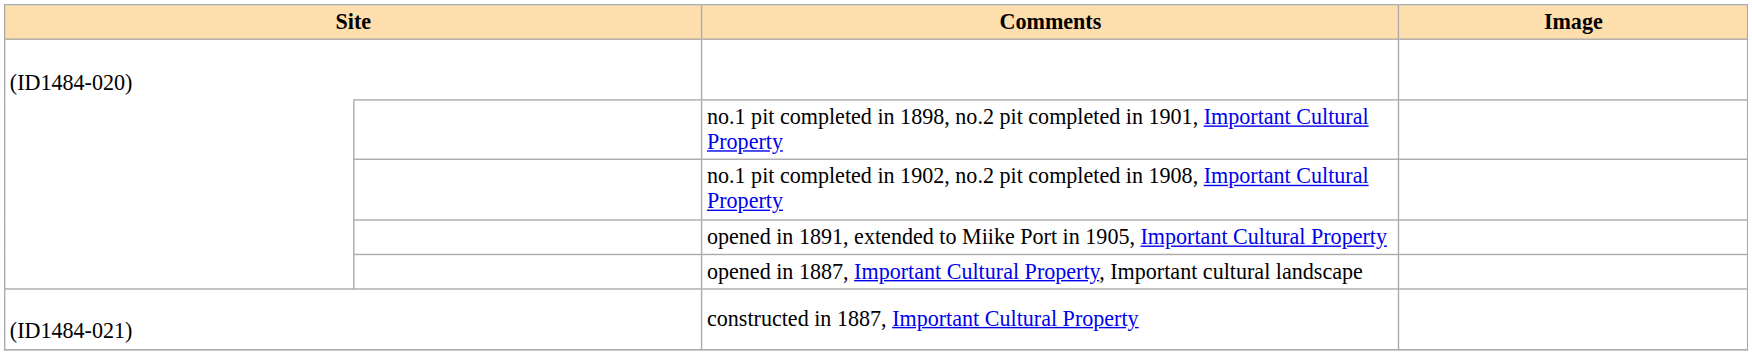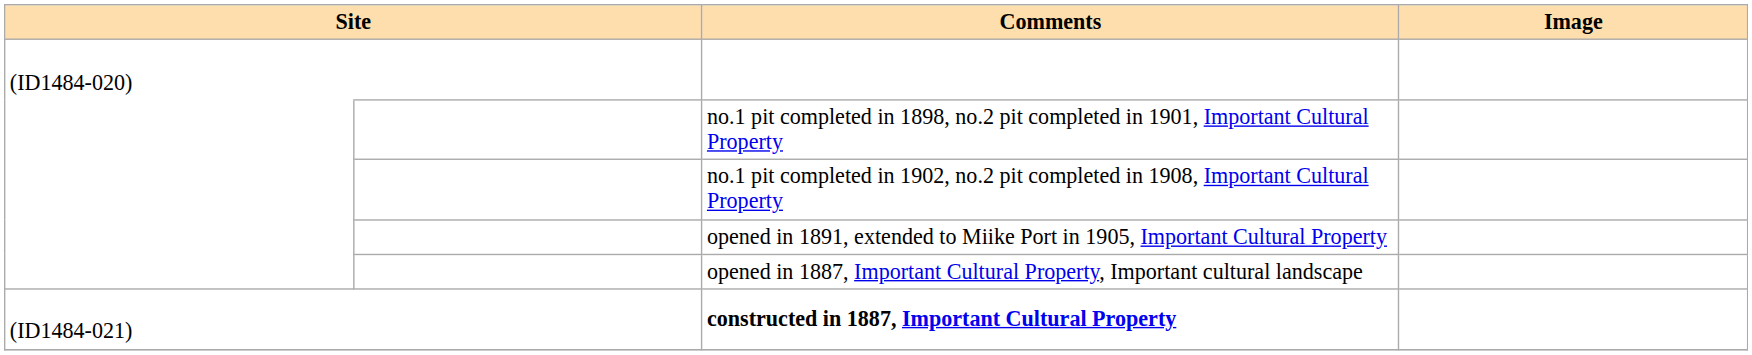(923, 319) normal -> (942, 319) bold
